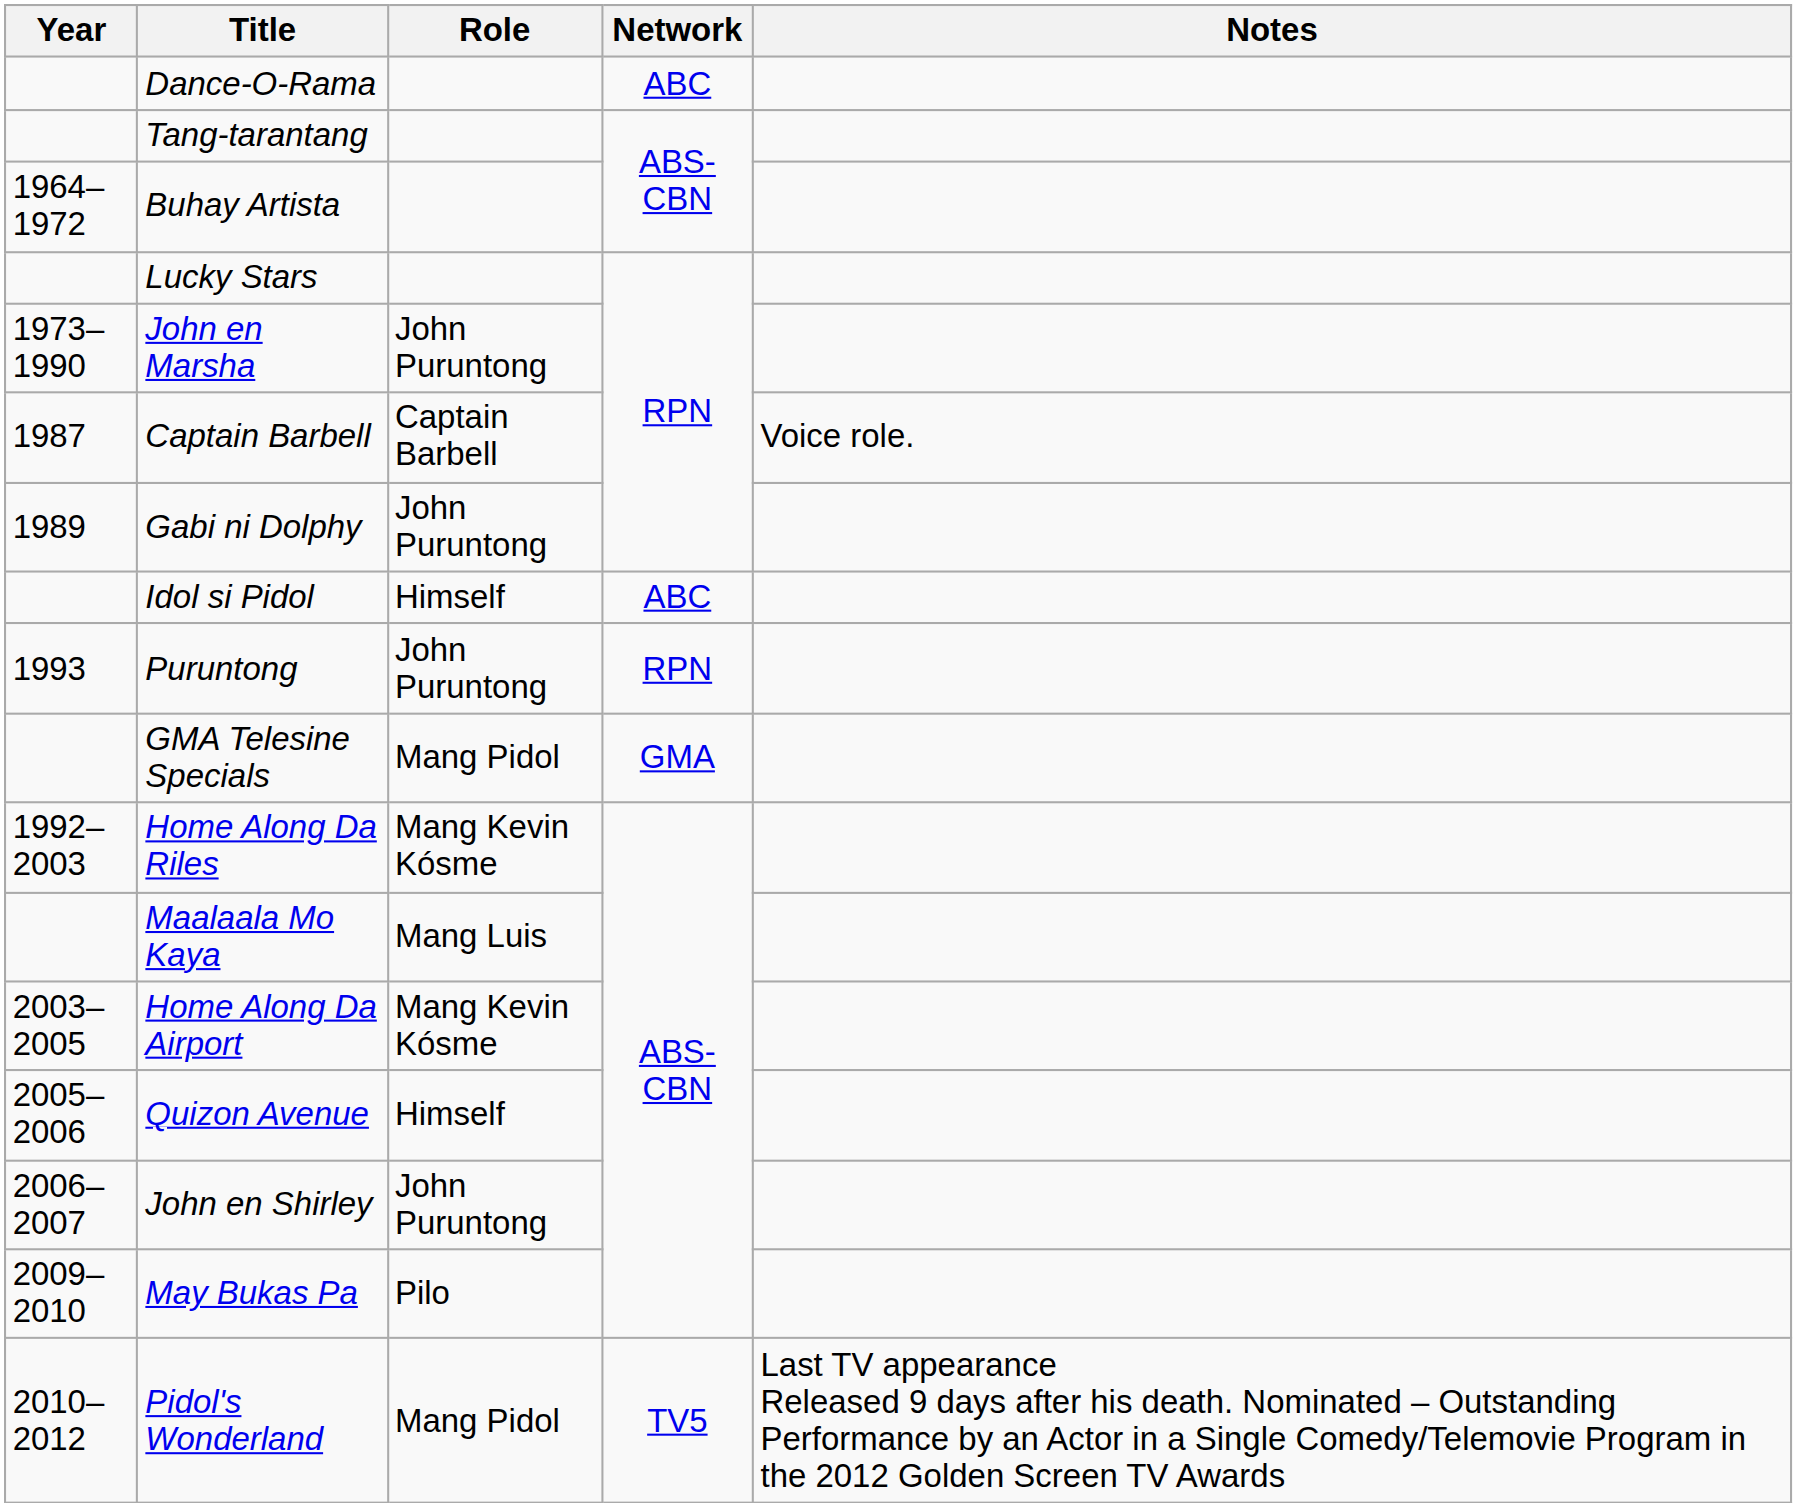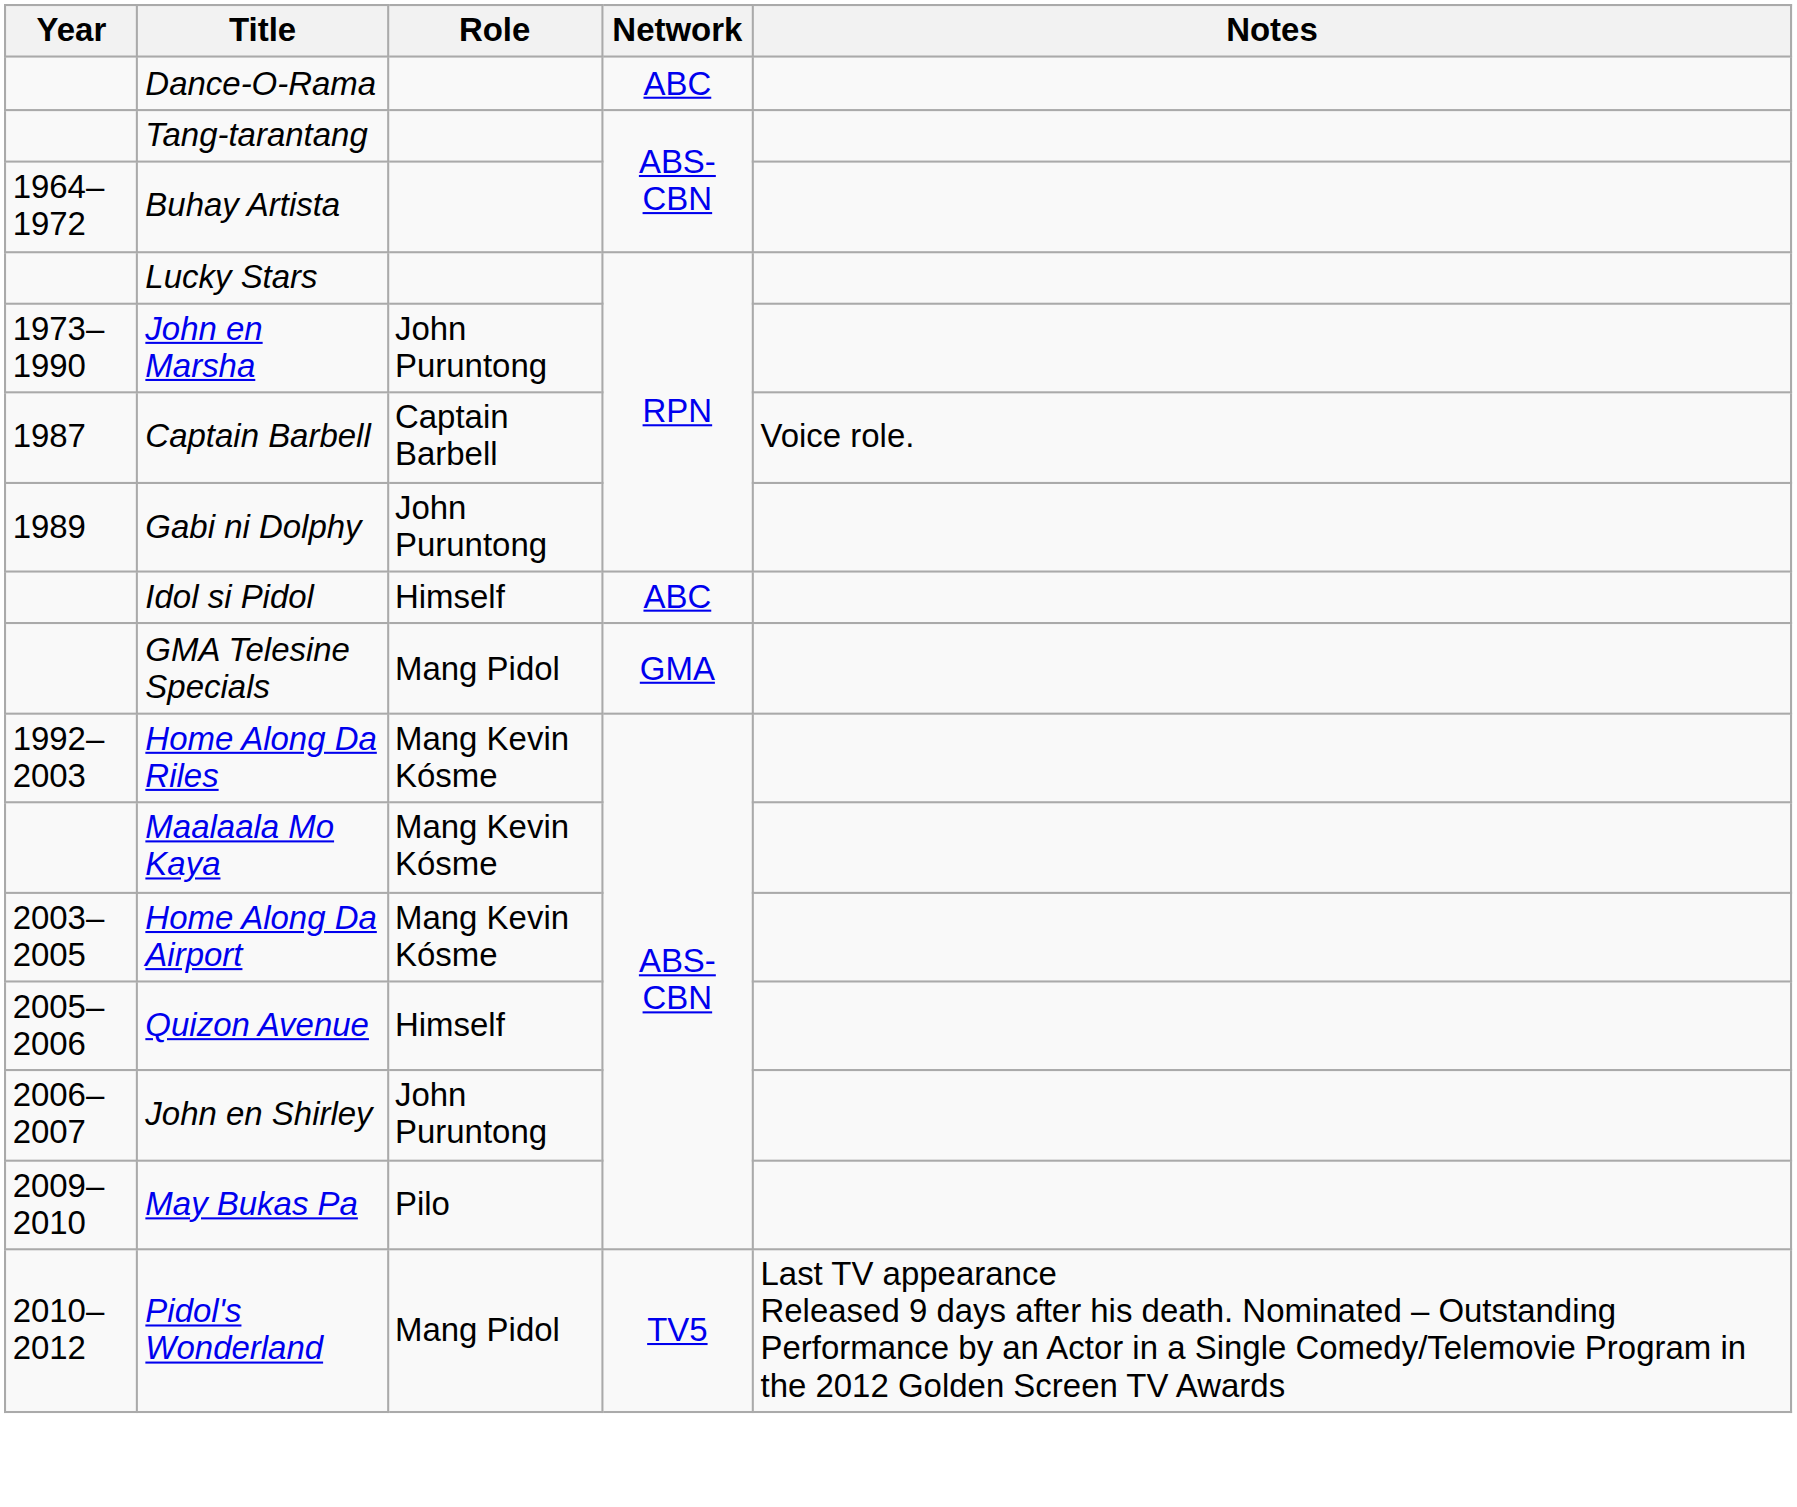- row: (221, 667)
(471, 936) Mang Luis -> (482, 846) Mang Kevin Kósme
